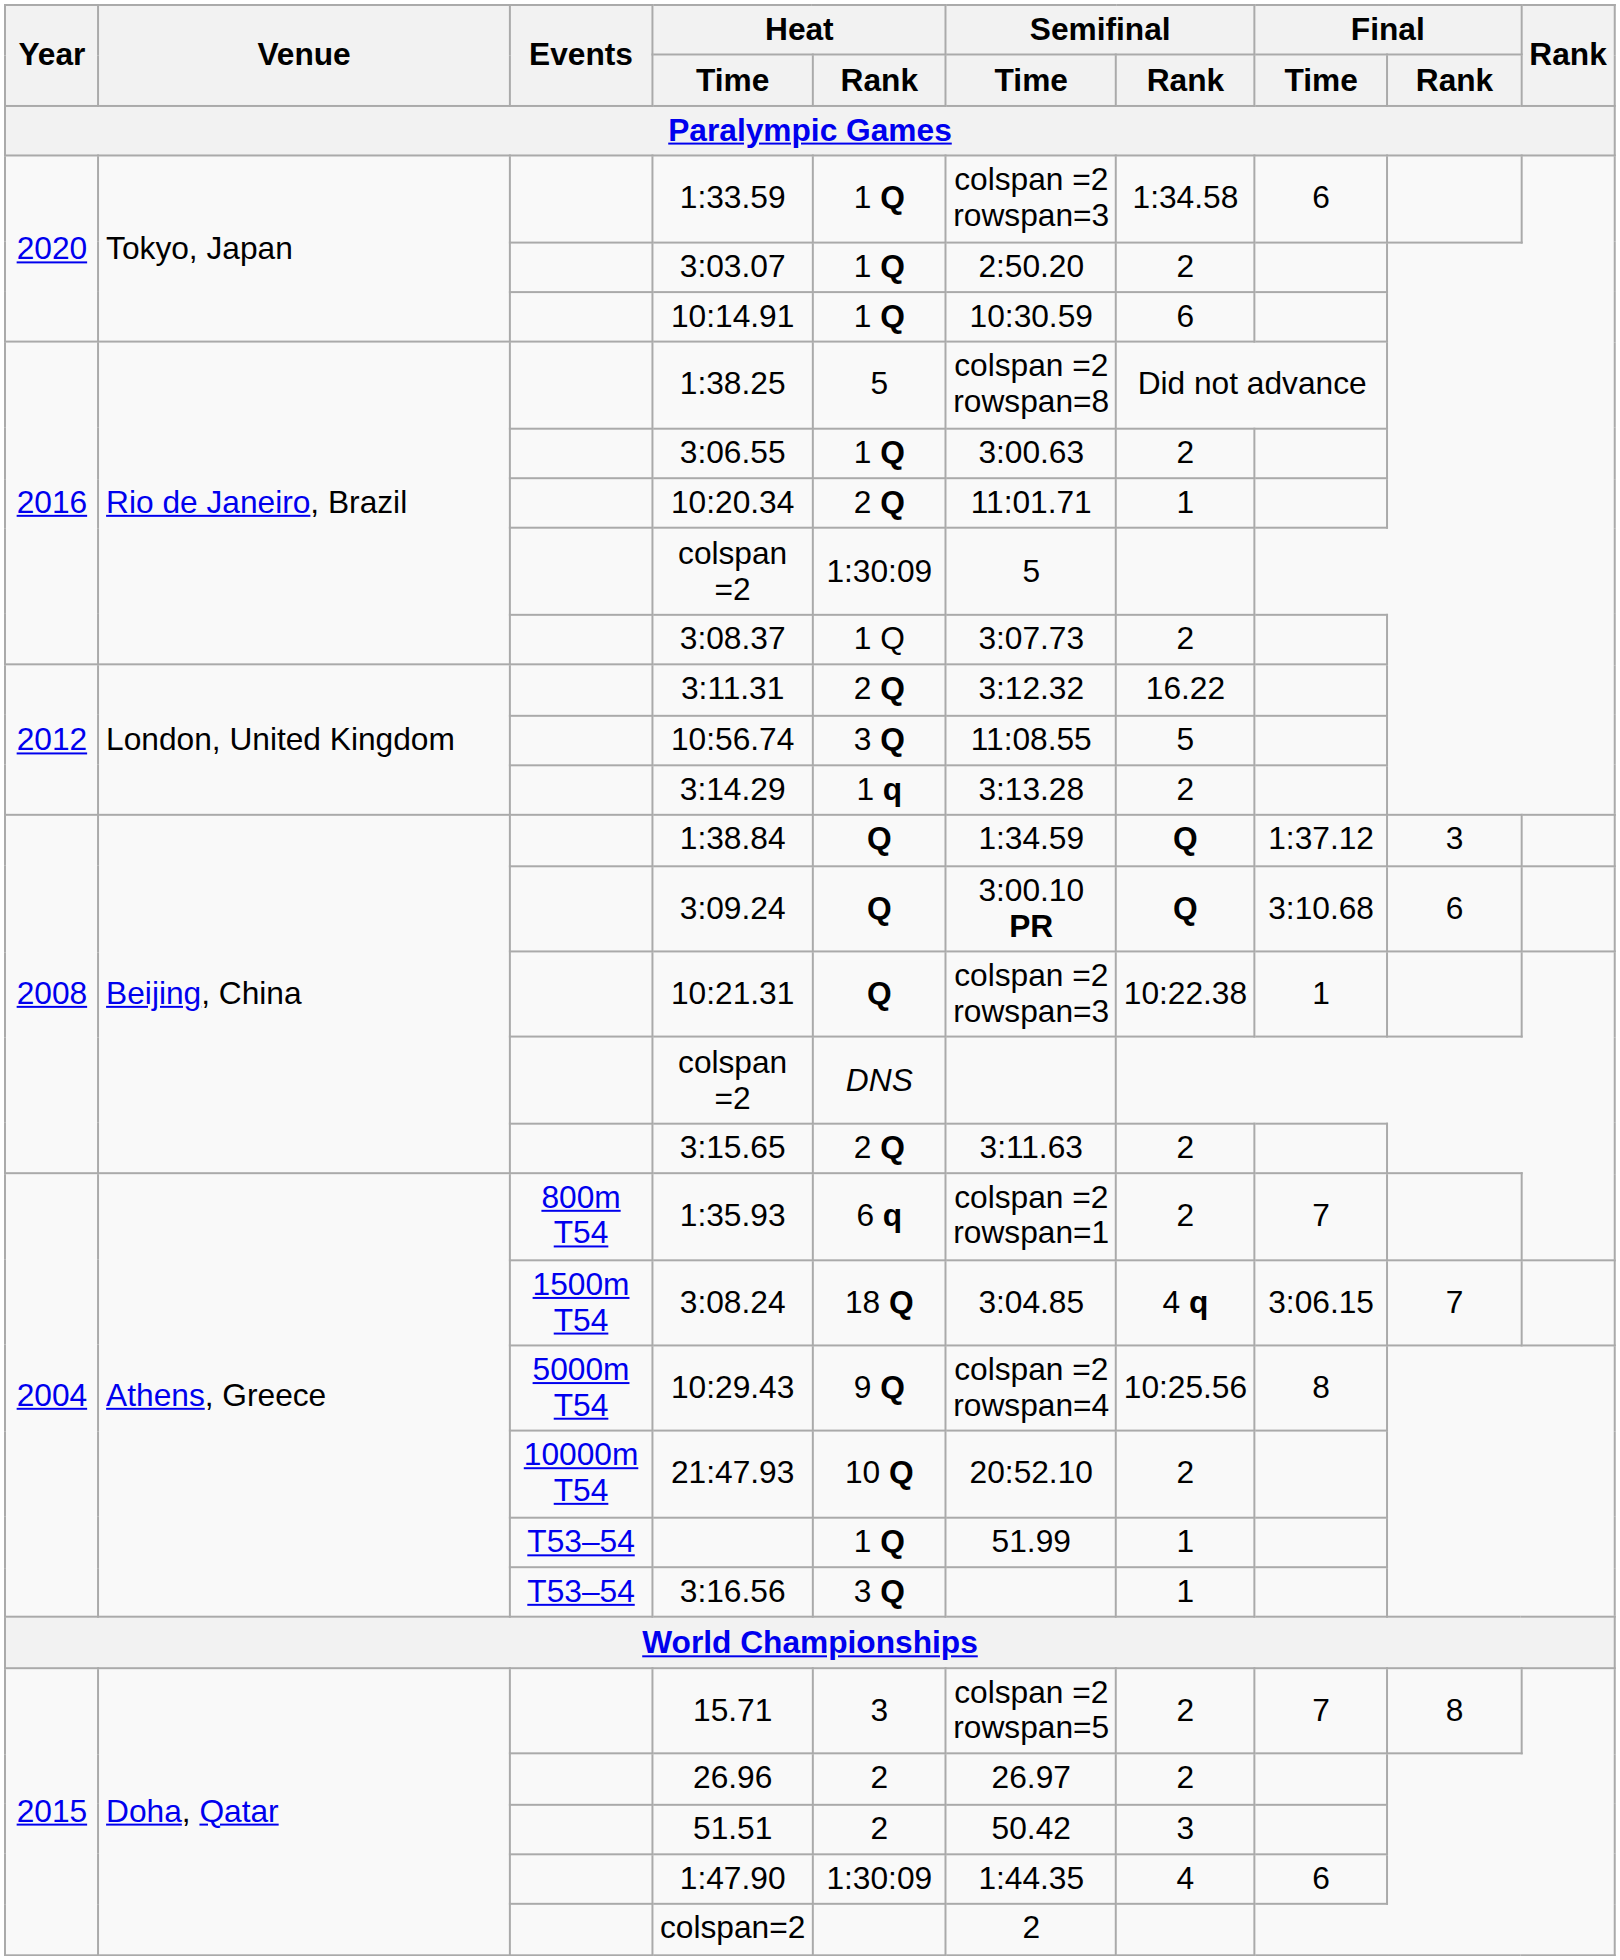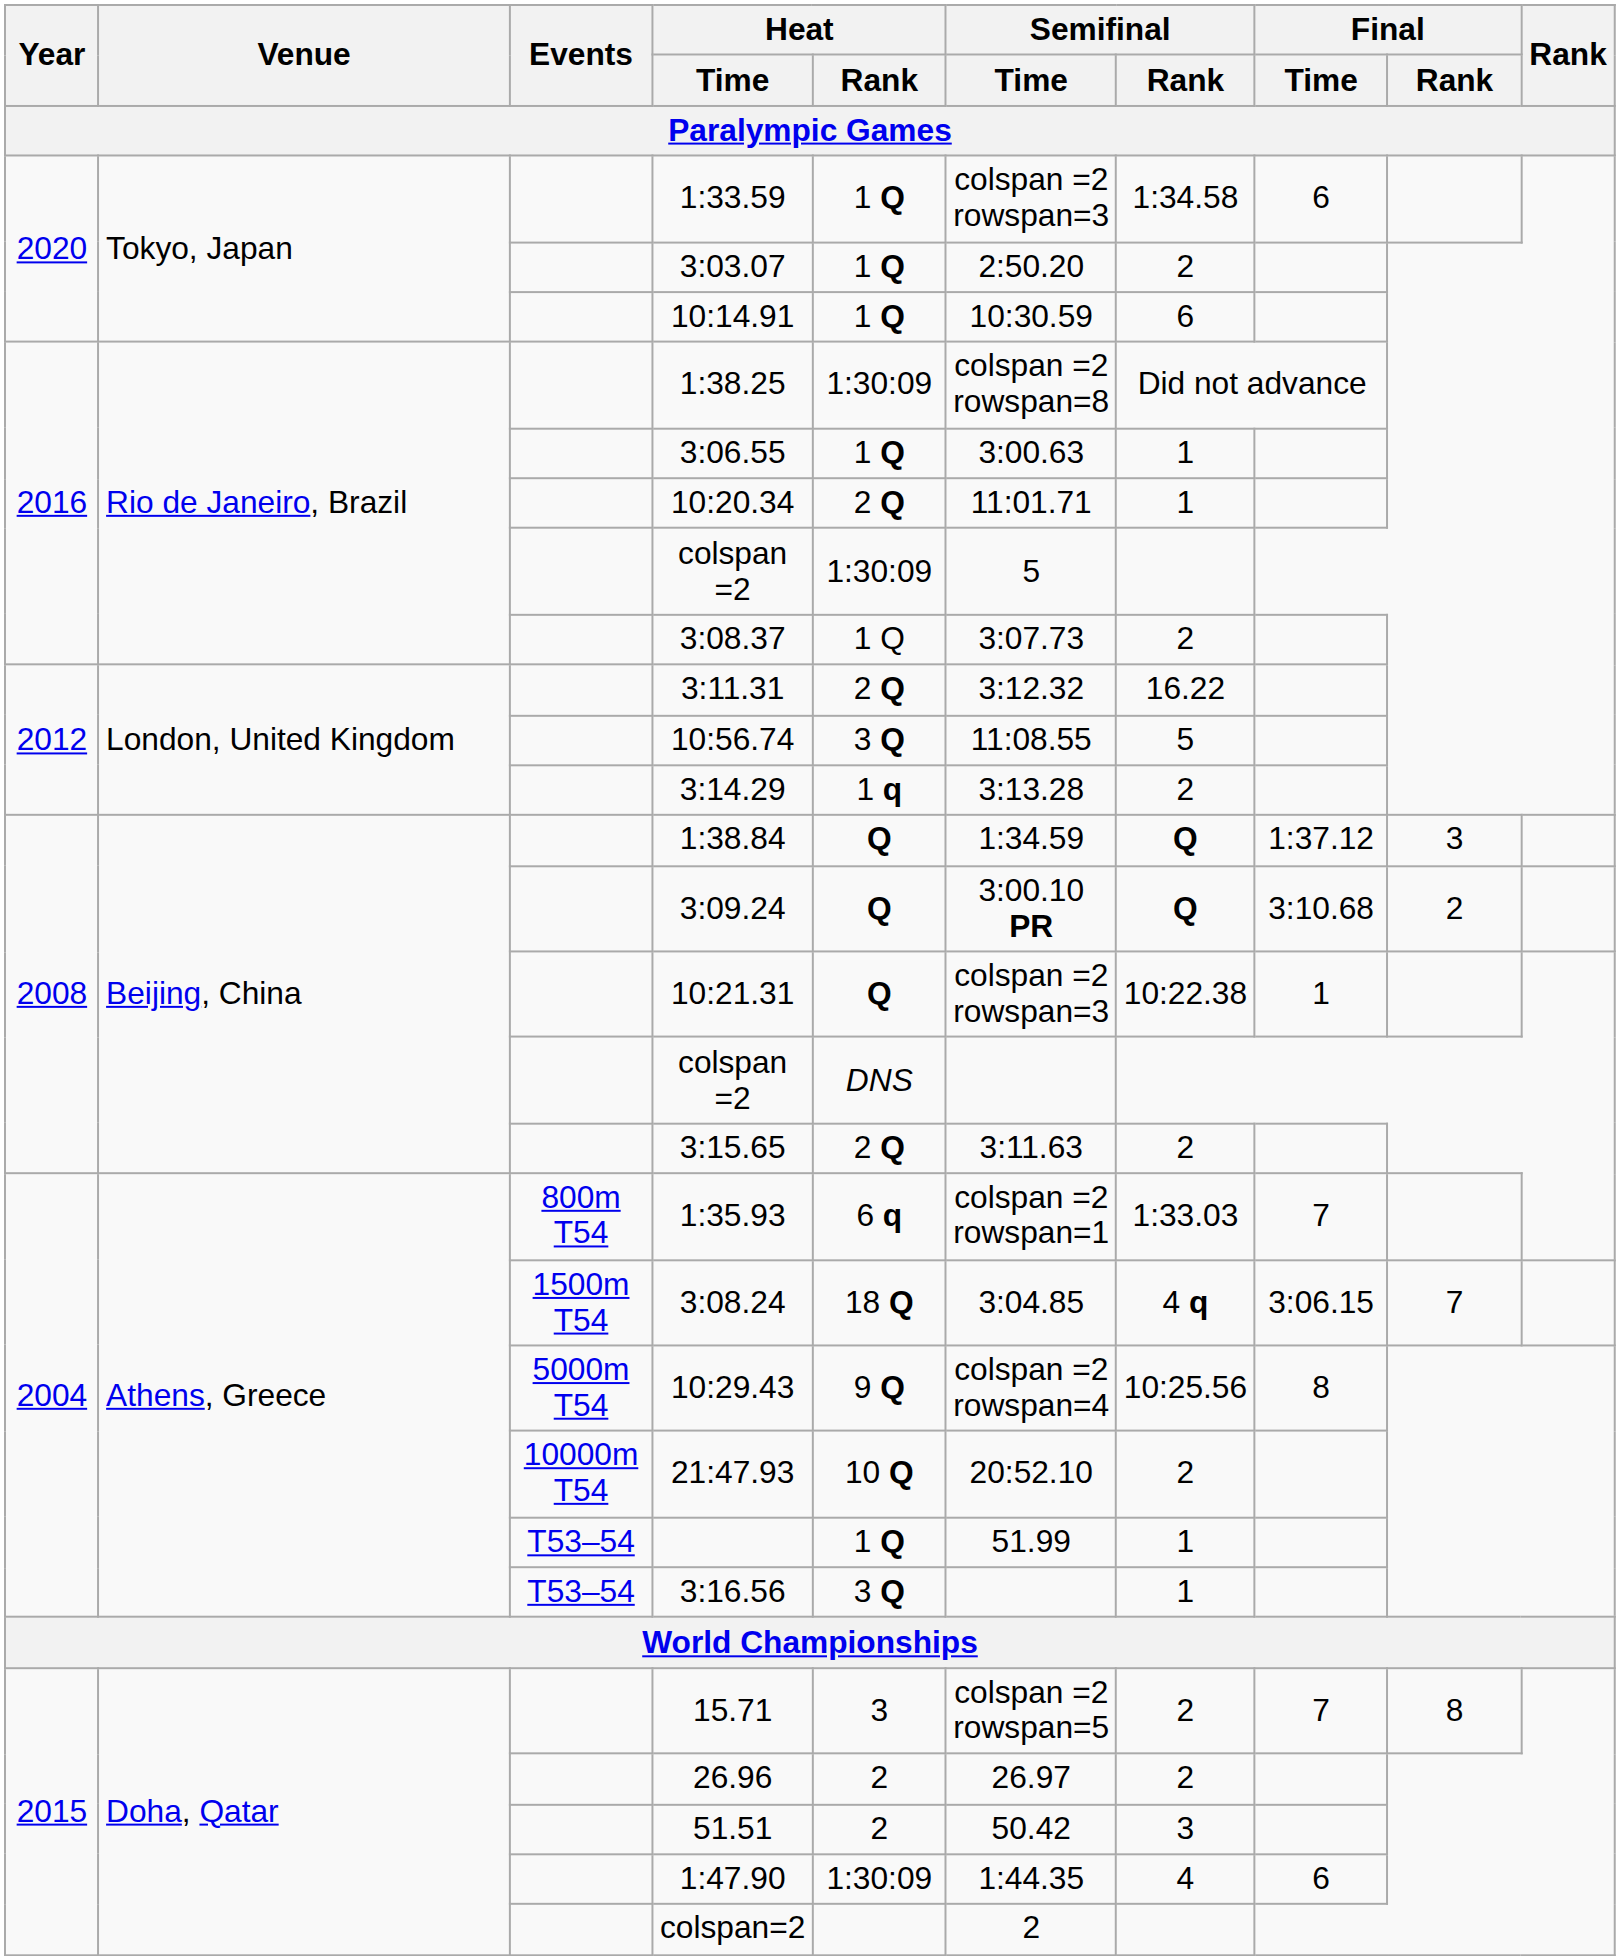(879, 384) 5 -> (879, 384) 1:30:09
(1185, 452) 2 -> (1185, 452) 1
(1455, 907) 6 -> (1455, 907) 2
(1185, 1215) 2 -> (1185, 1215) 1:33.03
